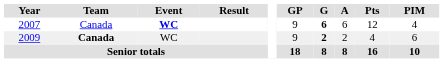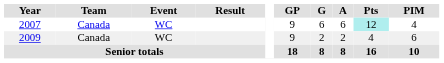(169, 24) bold -> (164, 24) normal
(324, 24) bold -> (322, 24) normal
(372, 24) no background -> (371, 24) paleturquoise background
(96, 38) bold -> (94, 38) normal
(324, 38) bold -> (322, 38) normal
